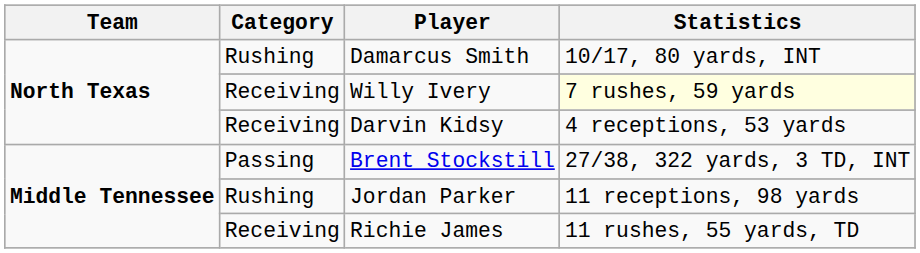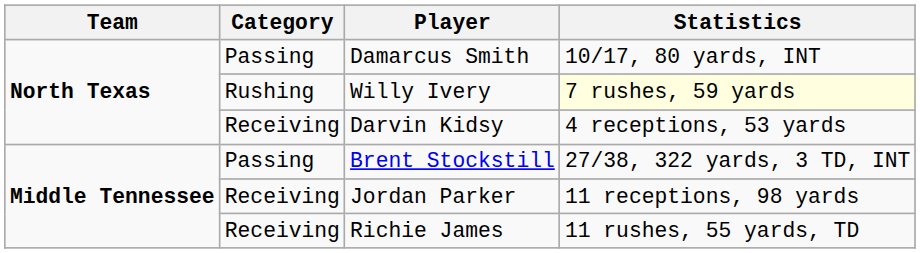(270, 57) Rushing -> (270, 57) Passing
(282, 92) Receiving -> (270, 92) Rushing
(270, 196) Rushing -> (282, 196) Receiving
